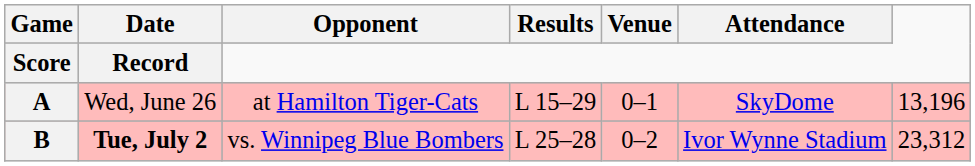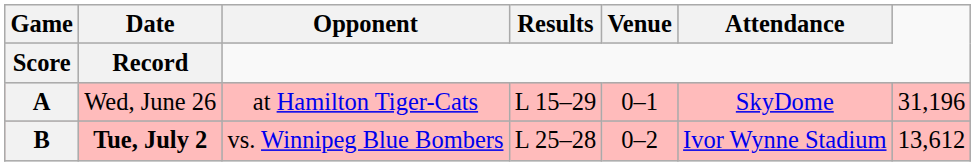(931, 101) 13,196 -> (931, 101) 31,196
(931, 140) 23,312 -> (931, 140) 13,612
